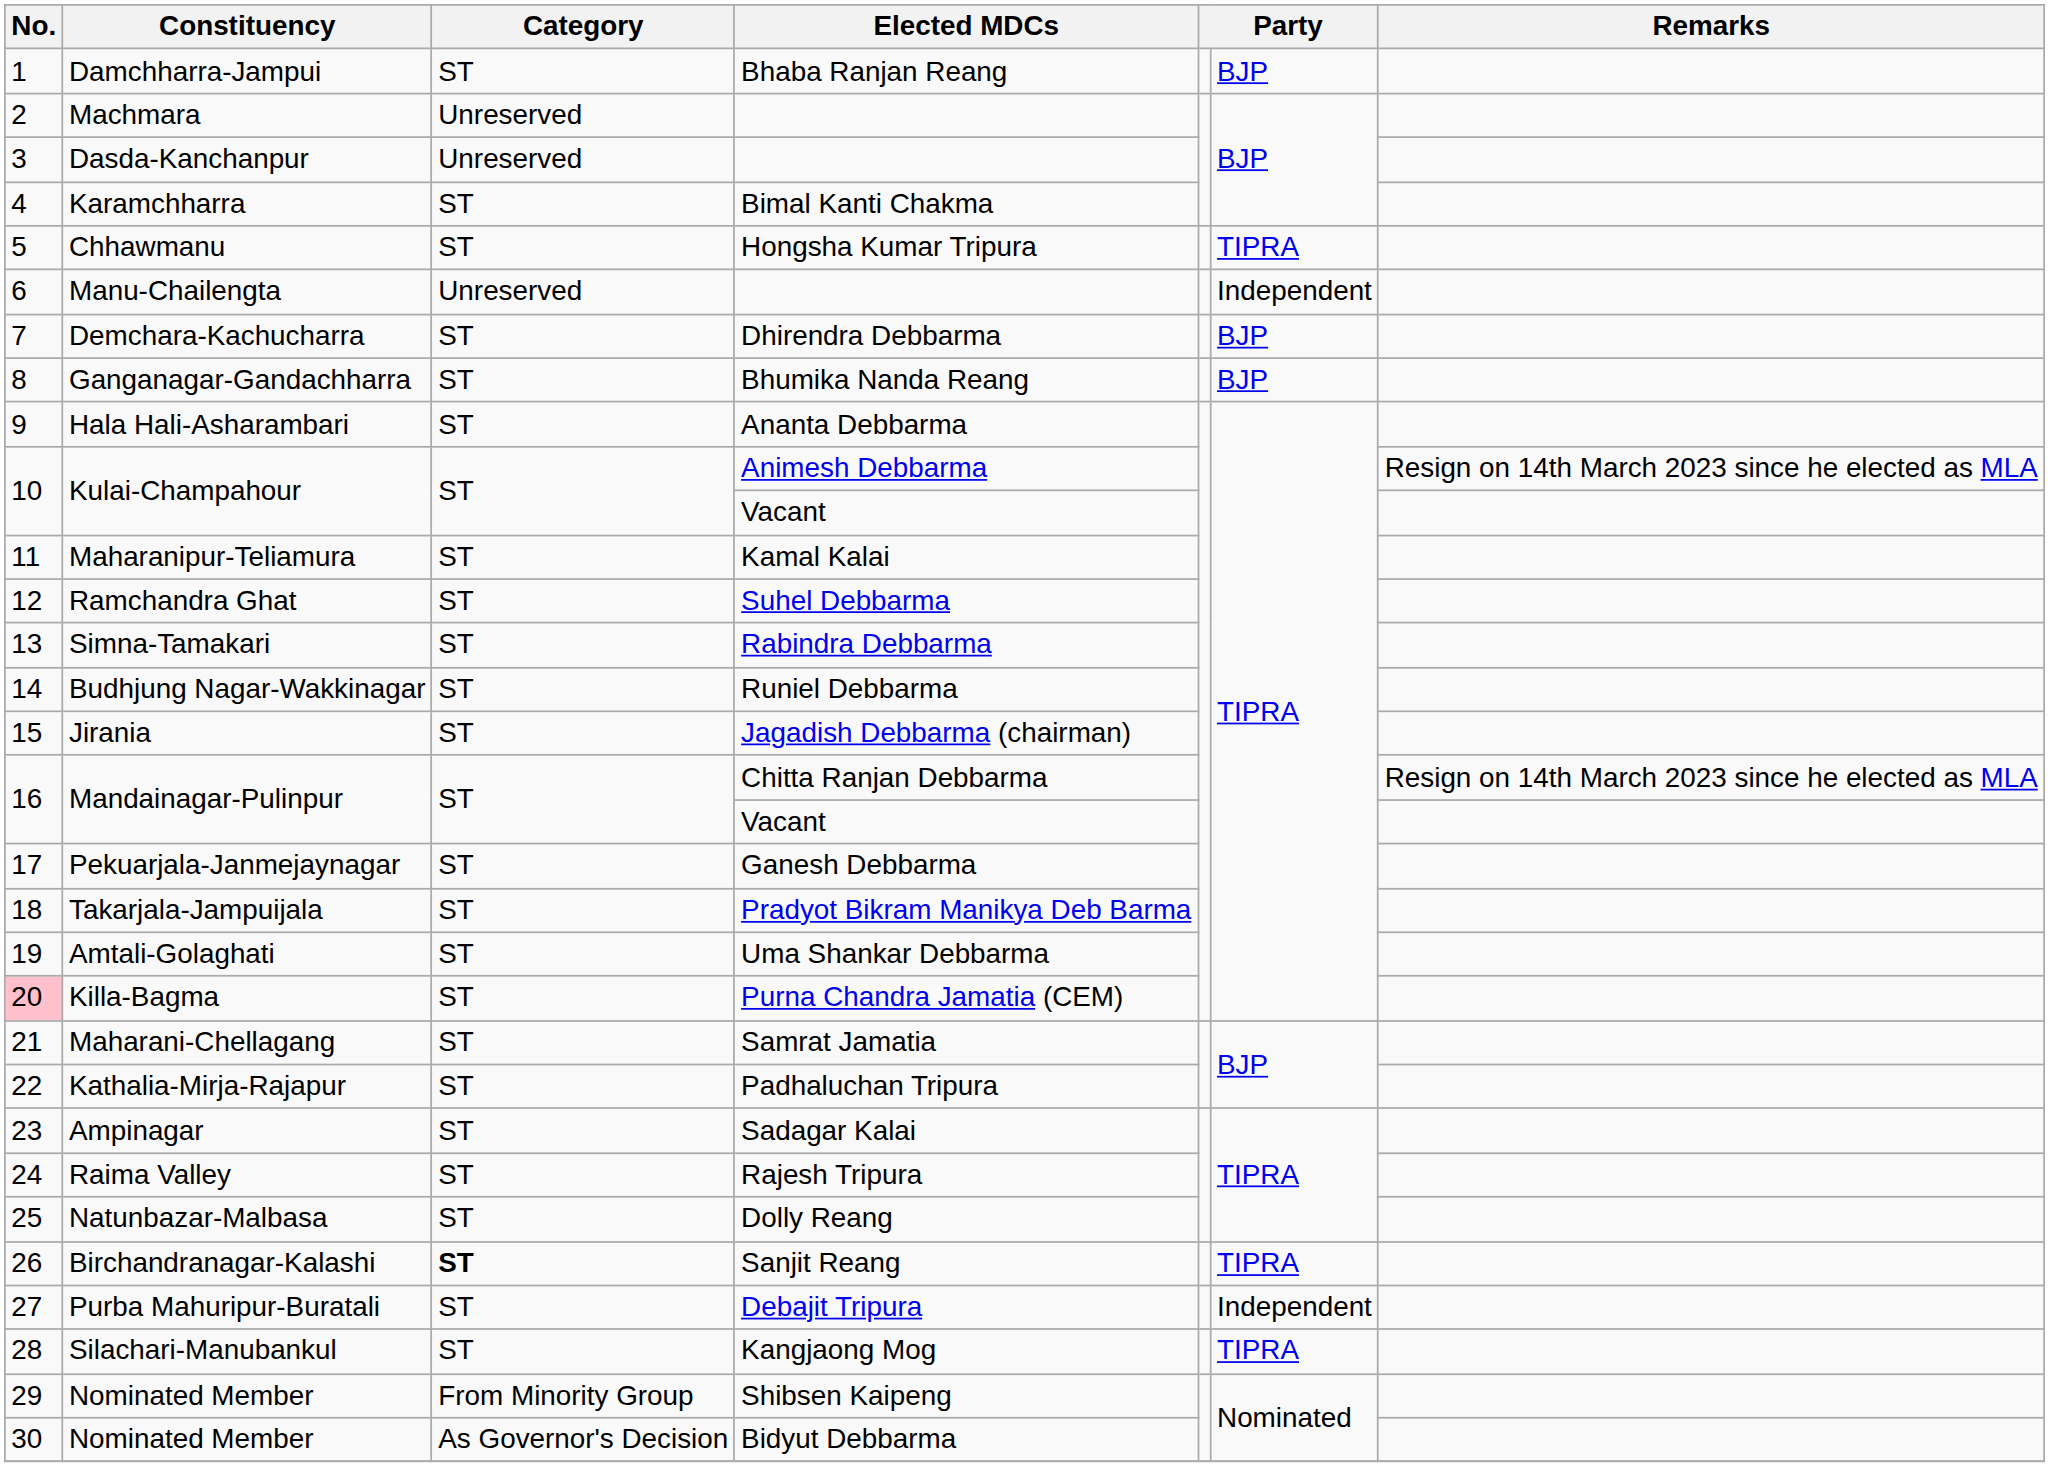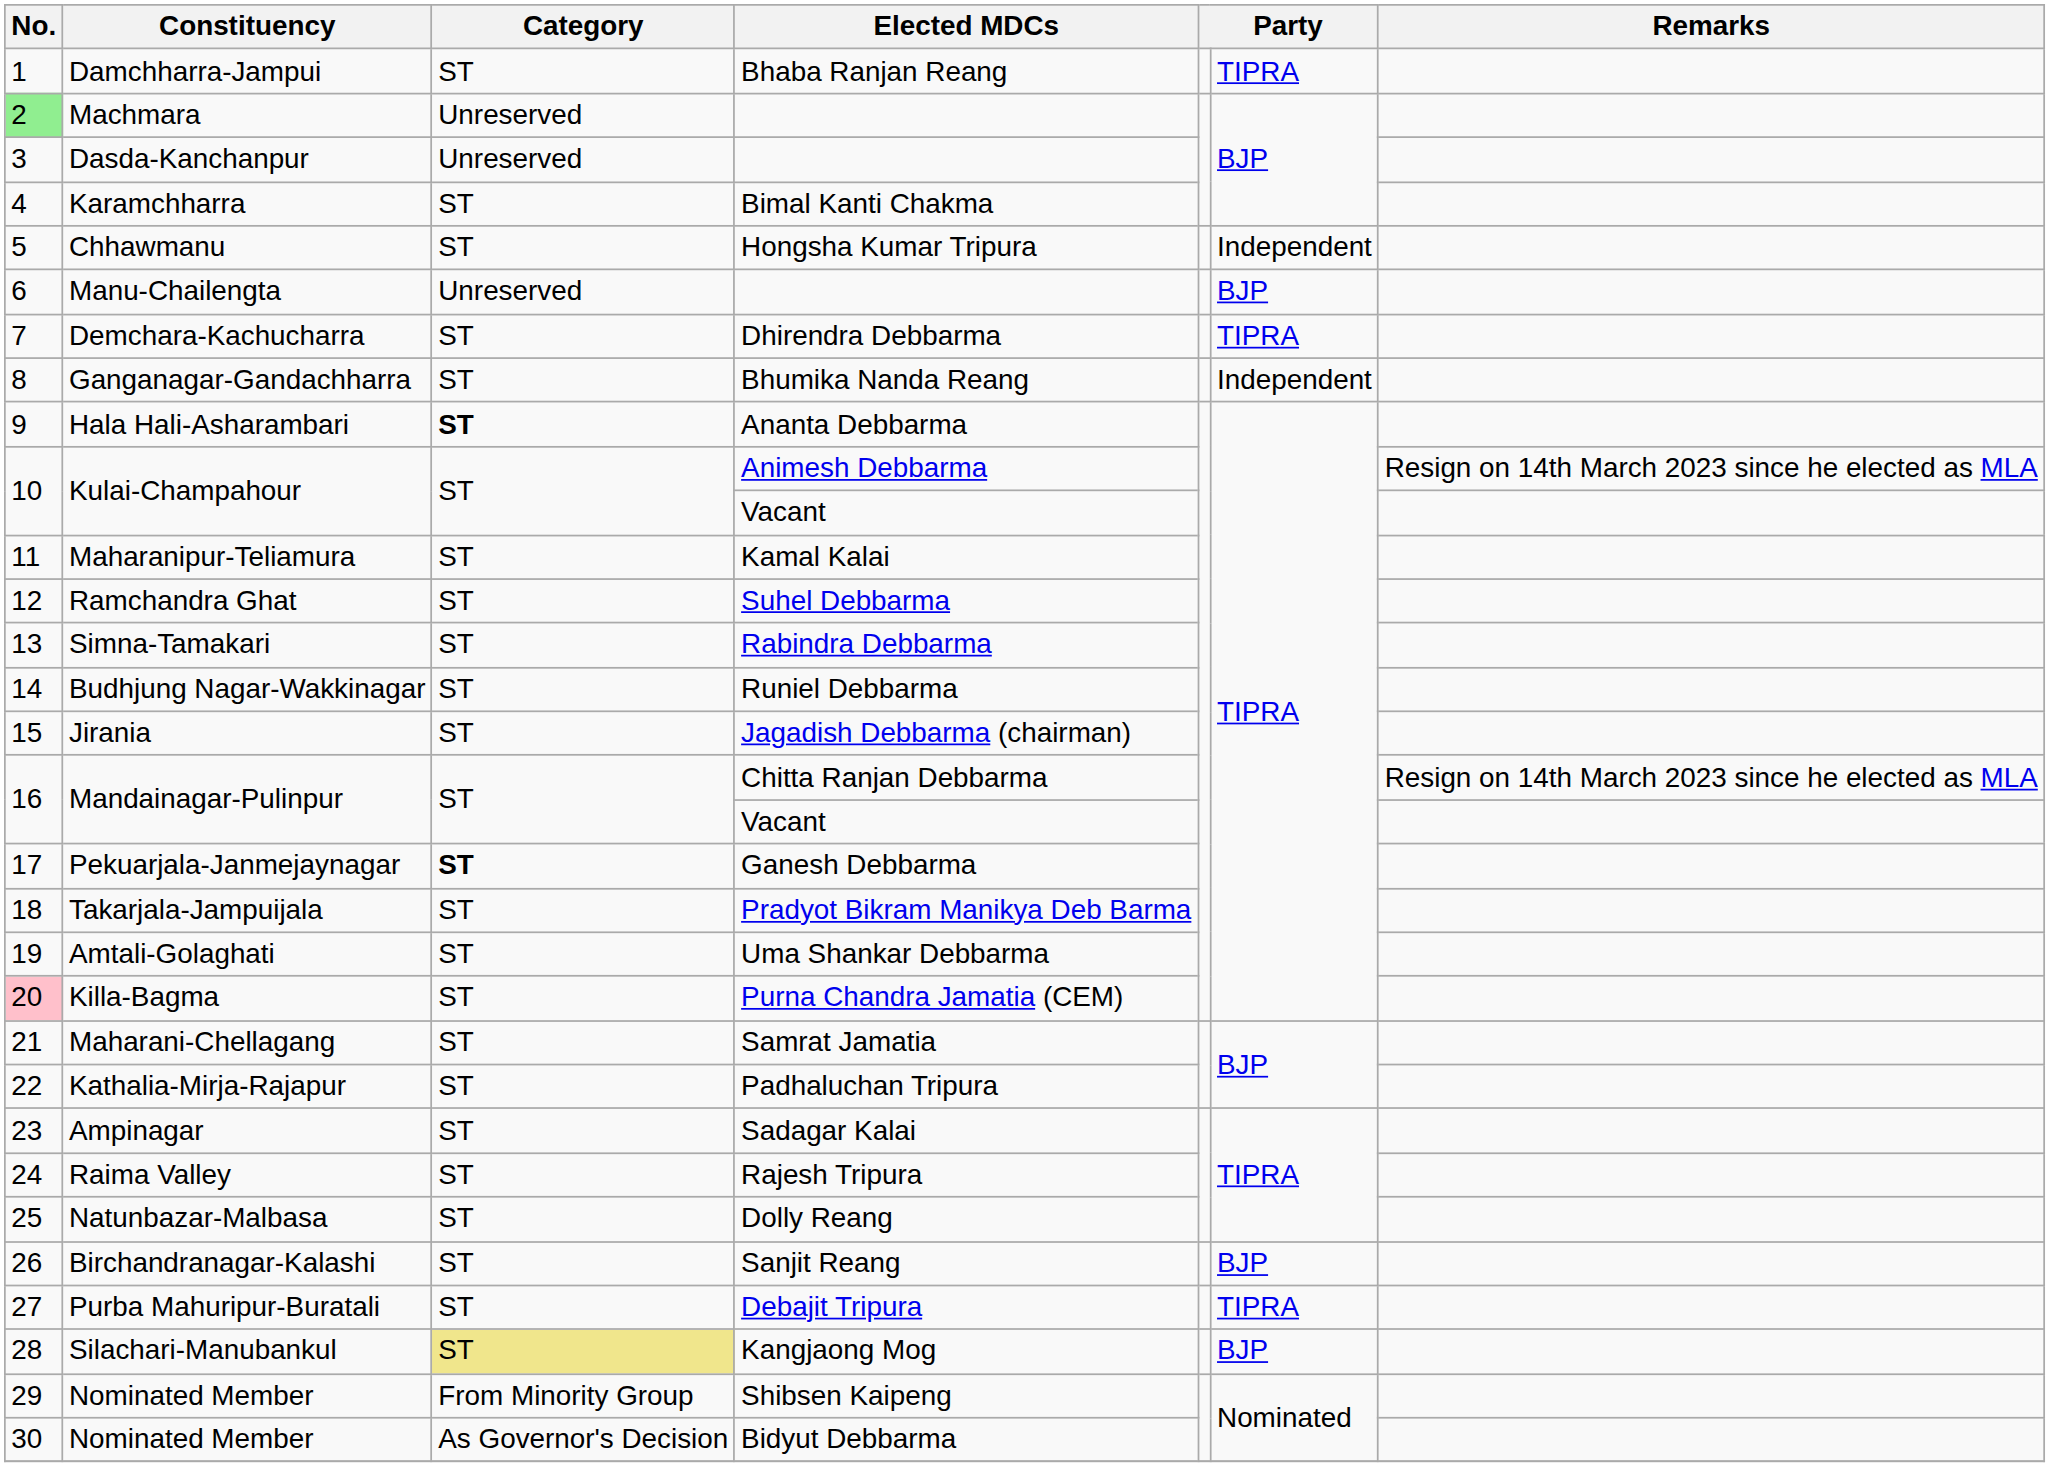(1243, 70) BJP -> (1258, 70) TIPRA
(19, 114) no background -> (19, 114) lightgreen background
(1258, 247) TIPRA -> (1294, 247) Independent
(1294, 291) Independent -> (1243, 291) BJP
(1243, 335) BJP -> (1258, 335) TIPRA
(1243, 379) BJP -> (1294, 379) Independent
(456, 423) normal -> (456, 423) bold
(456, 865) normal -> (456, 865) bold
(456, 1262) bold -> (456, 1262) normal
(1258, 1262) TIPRA -> (1243, 1262) BJP
(1294, 1306) Independent -> (1258, 1306) TIPRA
(456, 1351) no background -> (456, 1351) khaki background
(1258, 1351) TIPRA -> (1243, 1351) BJP
